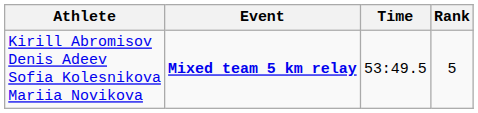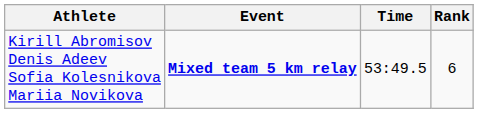(452, 69) 5 -> (452, 69) 6
